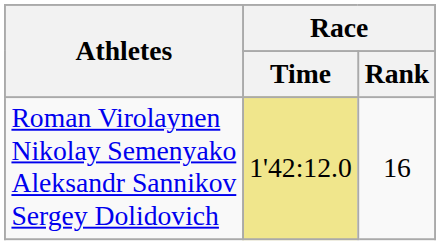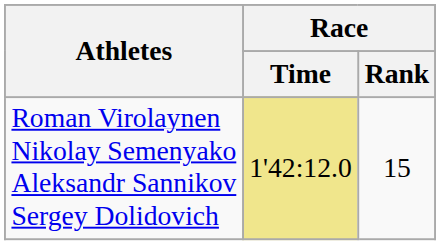(397, 167) 16 -> (397, 167) 15
